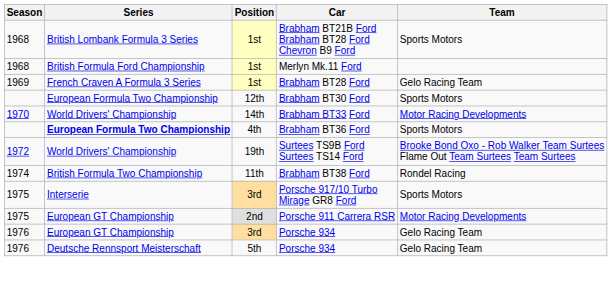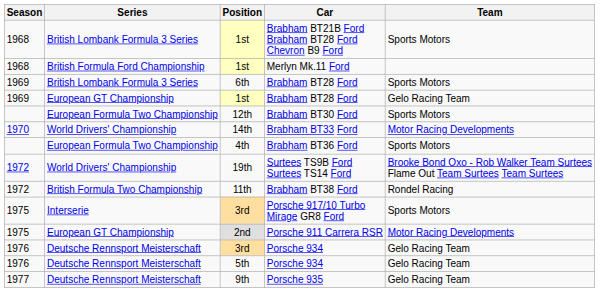+ row: (242, 83)
(124, 83) French Craven A Formula 3 Series -> (110, 98) European GT Championship
(139, 130) bold -> (132, 146) normal
(18, 173) 1974 -> (18, 189) 1972
(110, 232) European GT Championship -> (124, 248) Deutsche Rennsport Meisterschaft
+ row: (242, 280)
